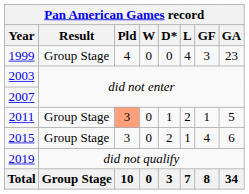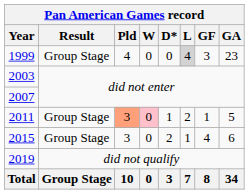(187, 55) no background -> (187, 55) lightgrey background
(149, 117) no background -> (149, 117) pink background
